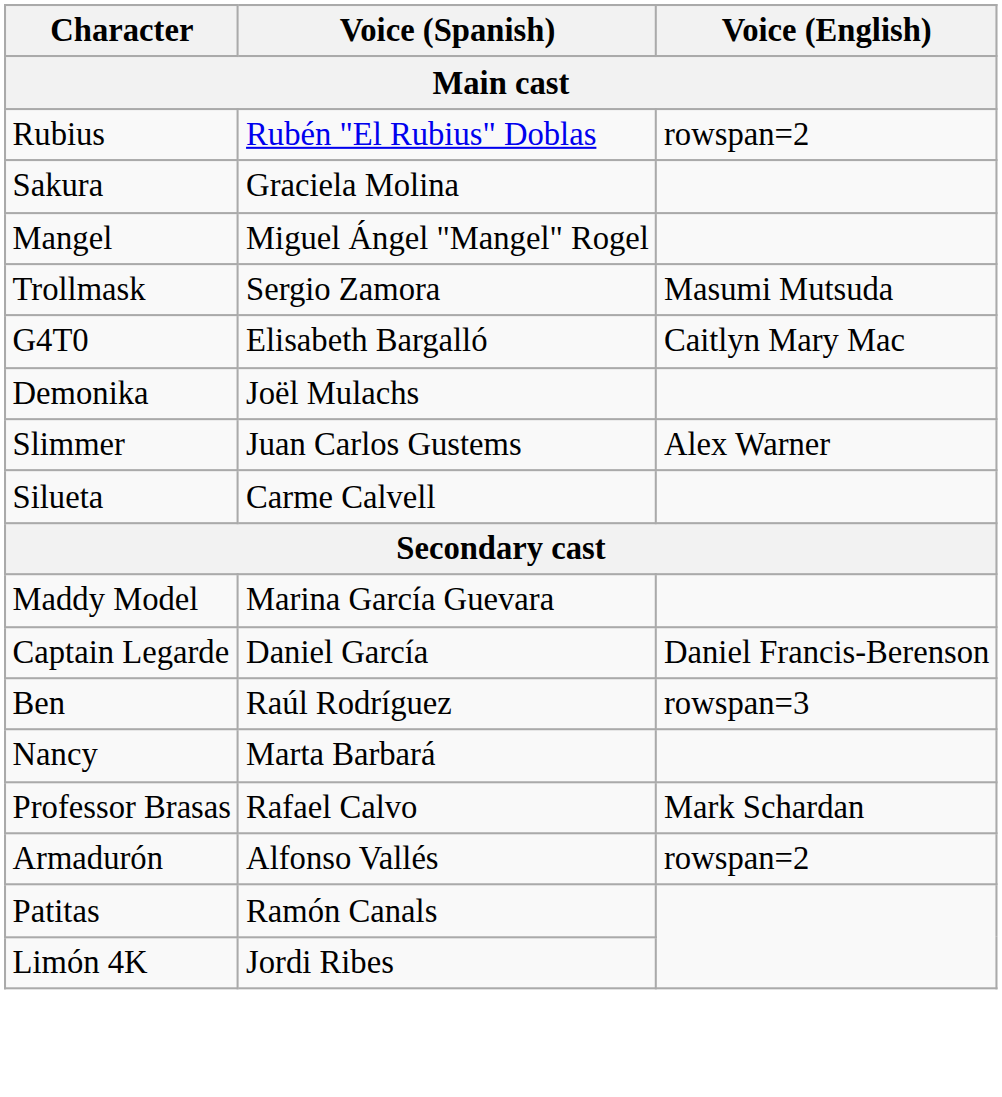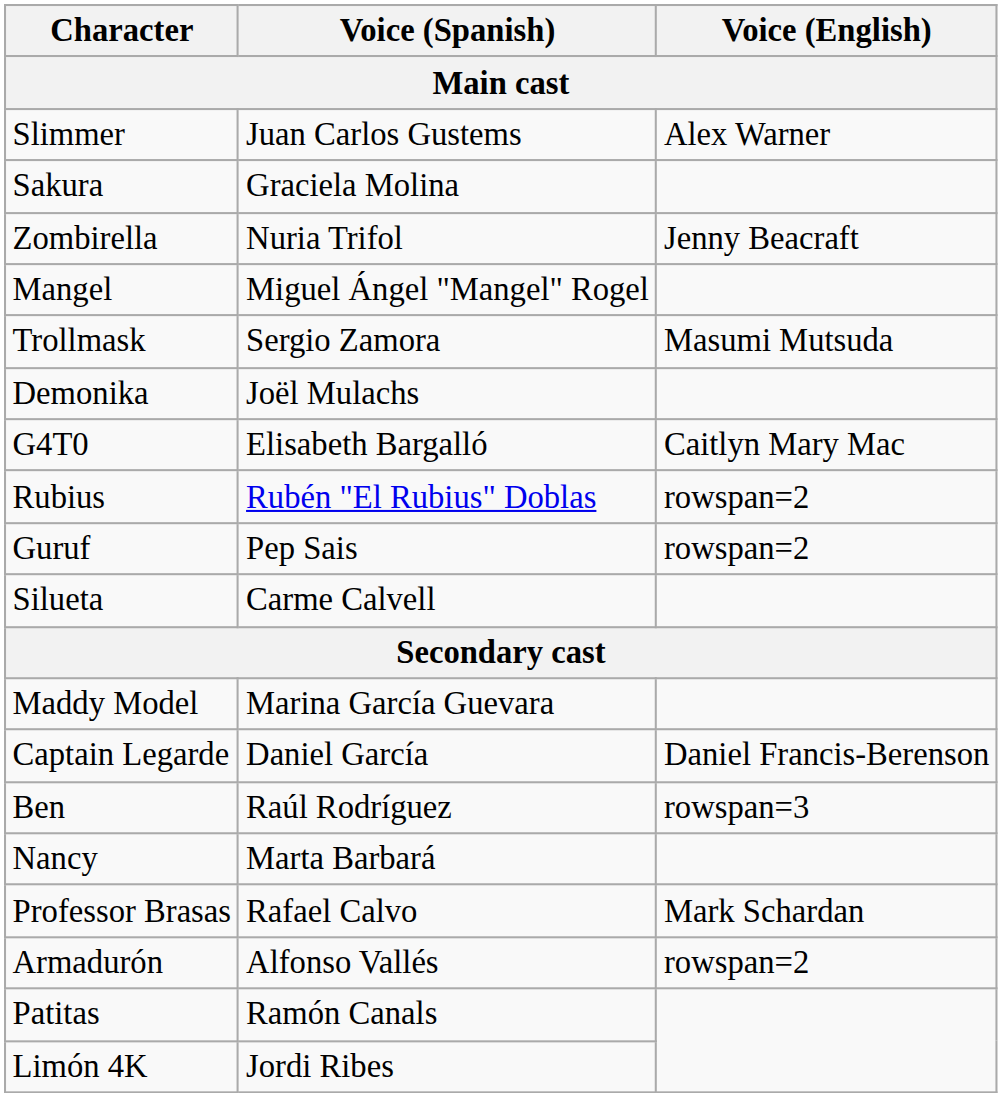rows swapped: (59, 133) <-> (69, 444)
+ row: (85, 237)
rows swapped: (81, 392) <-> (51, 340)
+ row: (52, 548)
